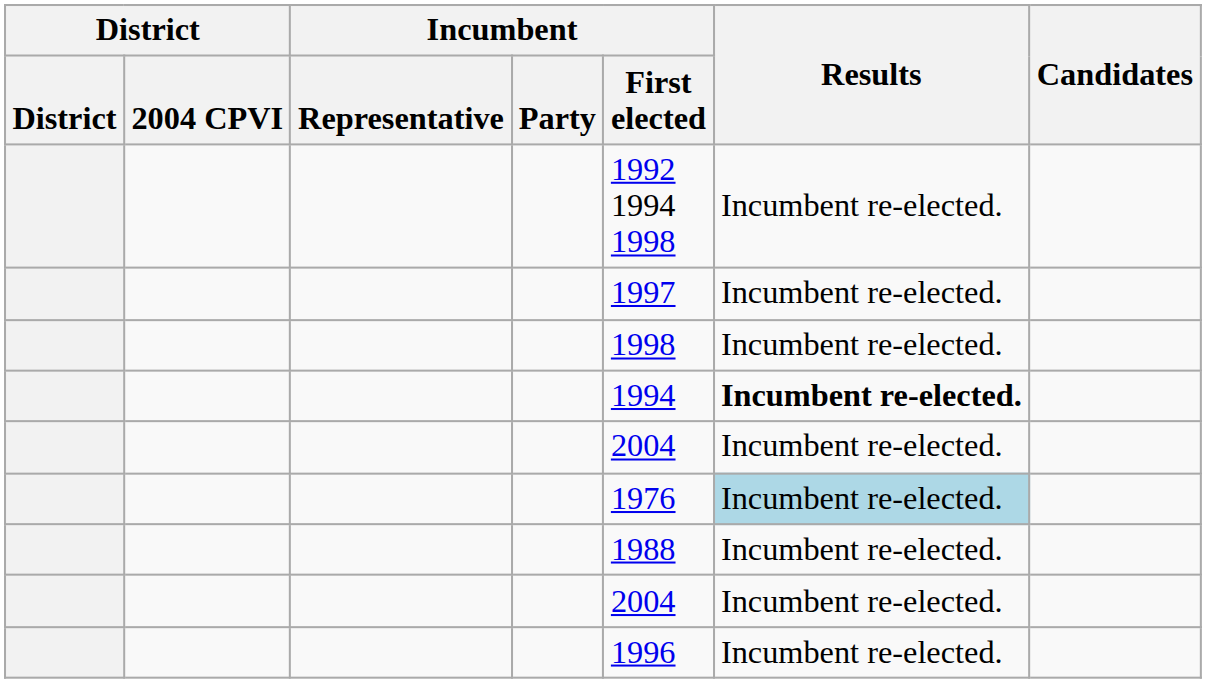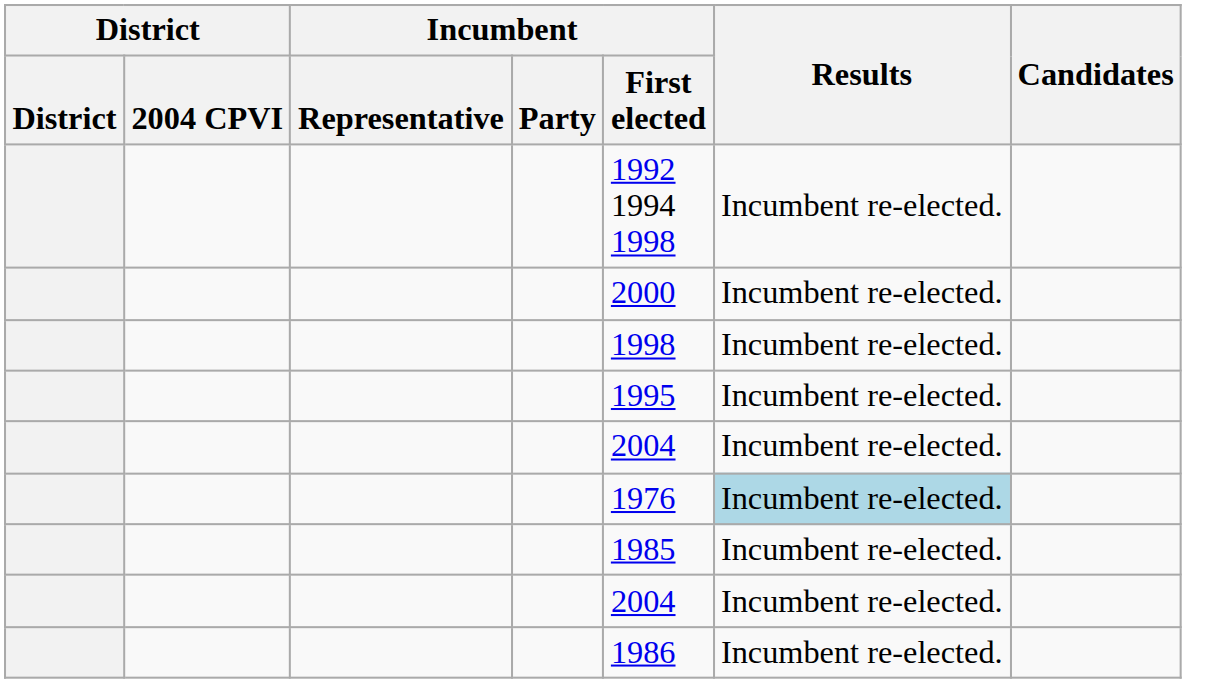(643, 292) 1997 -> (643, 292) 2000
(643, 395) 1994 -> (643, 395) 1995
(871, 395) bold -> (862, 395) normal
(643, 549) 1988 -> (643, 549) 1985
(643, 651) 1996 -> (643, 651) 1986
